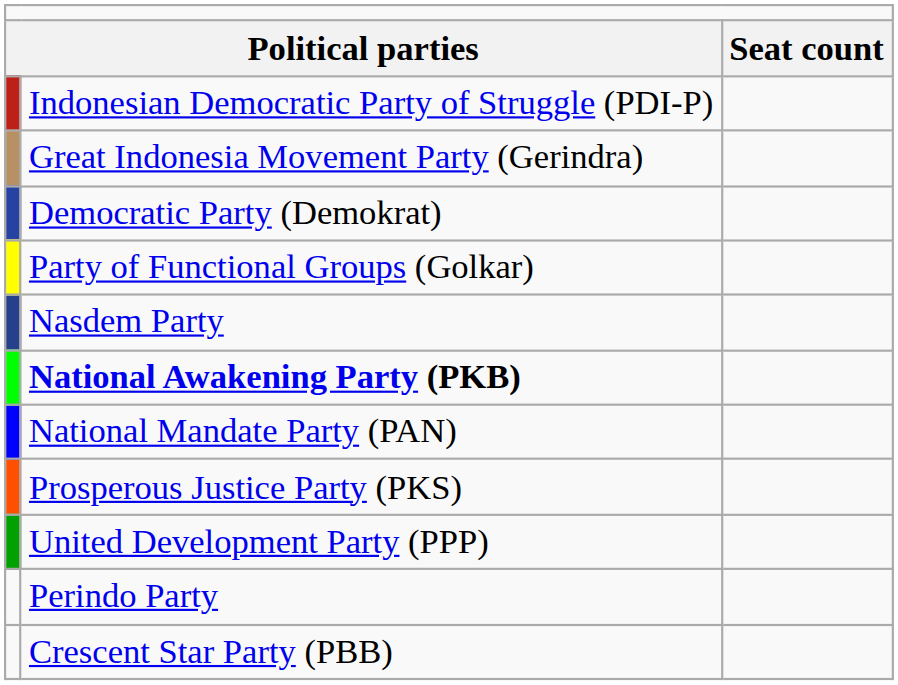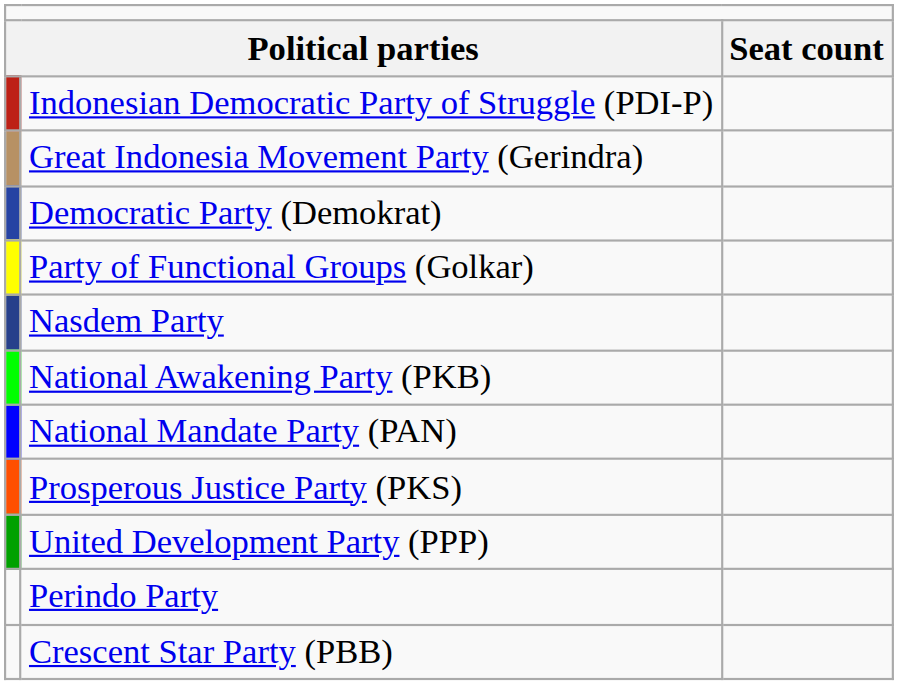(275, 376) bold -> (260, 376) normal
